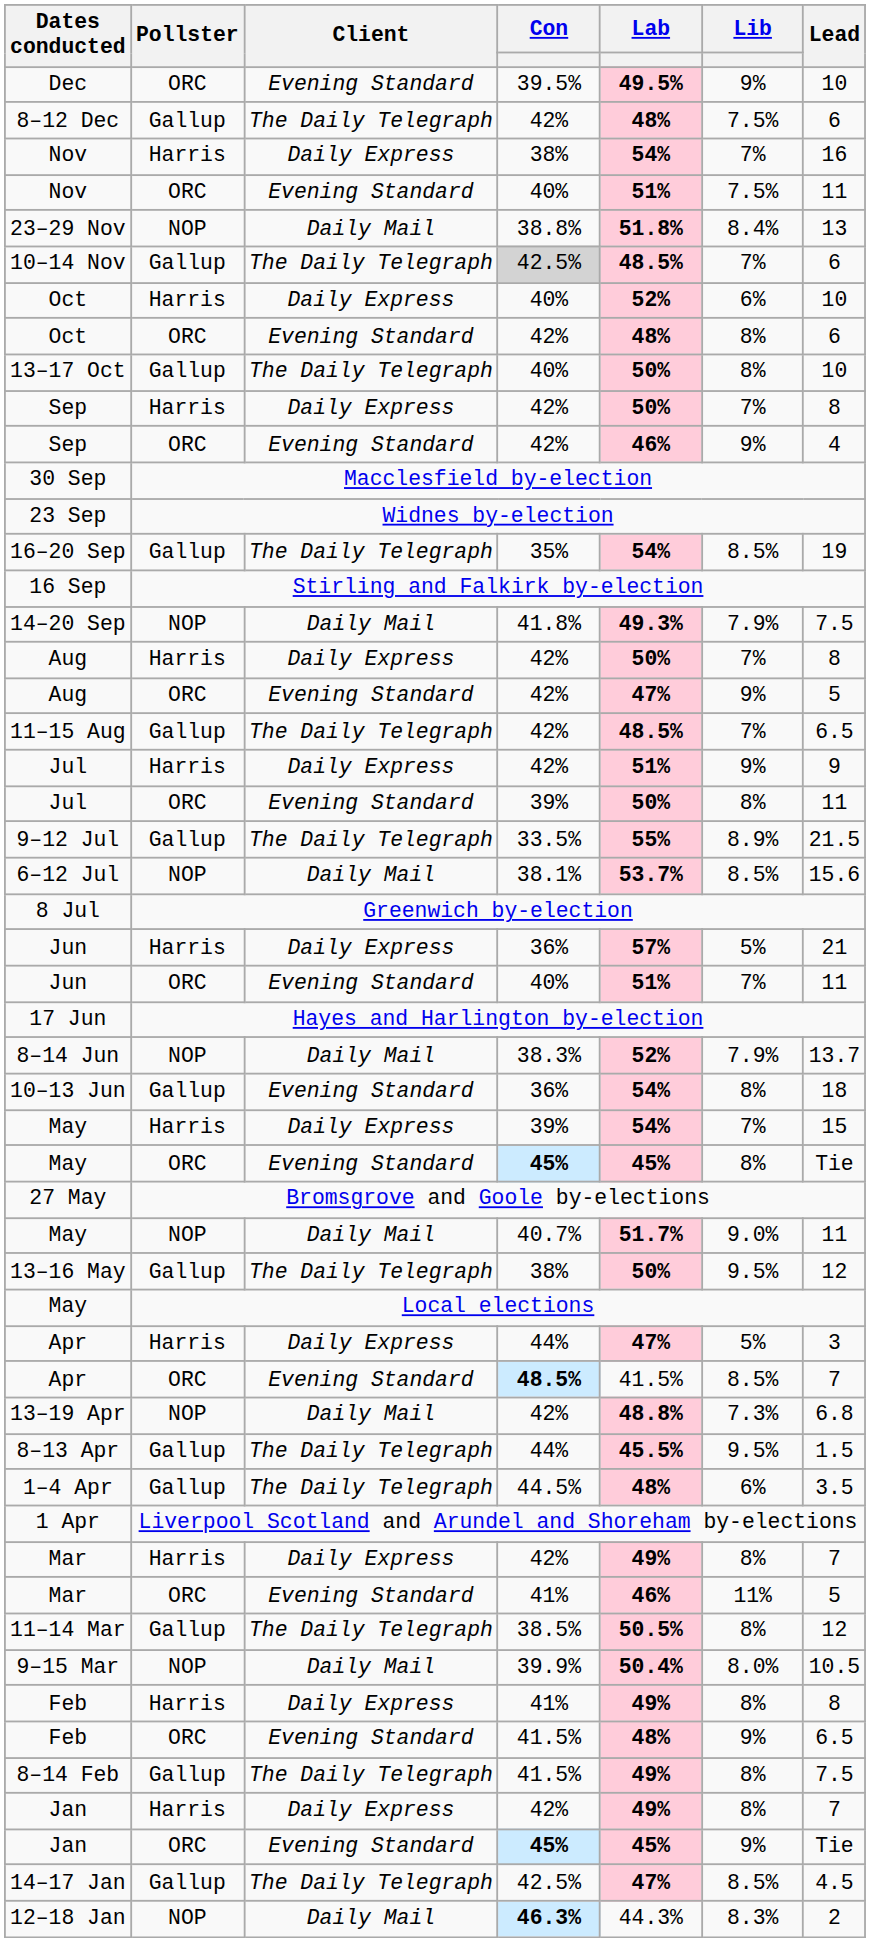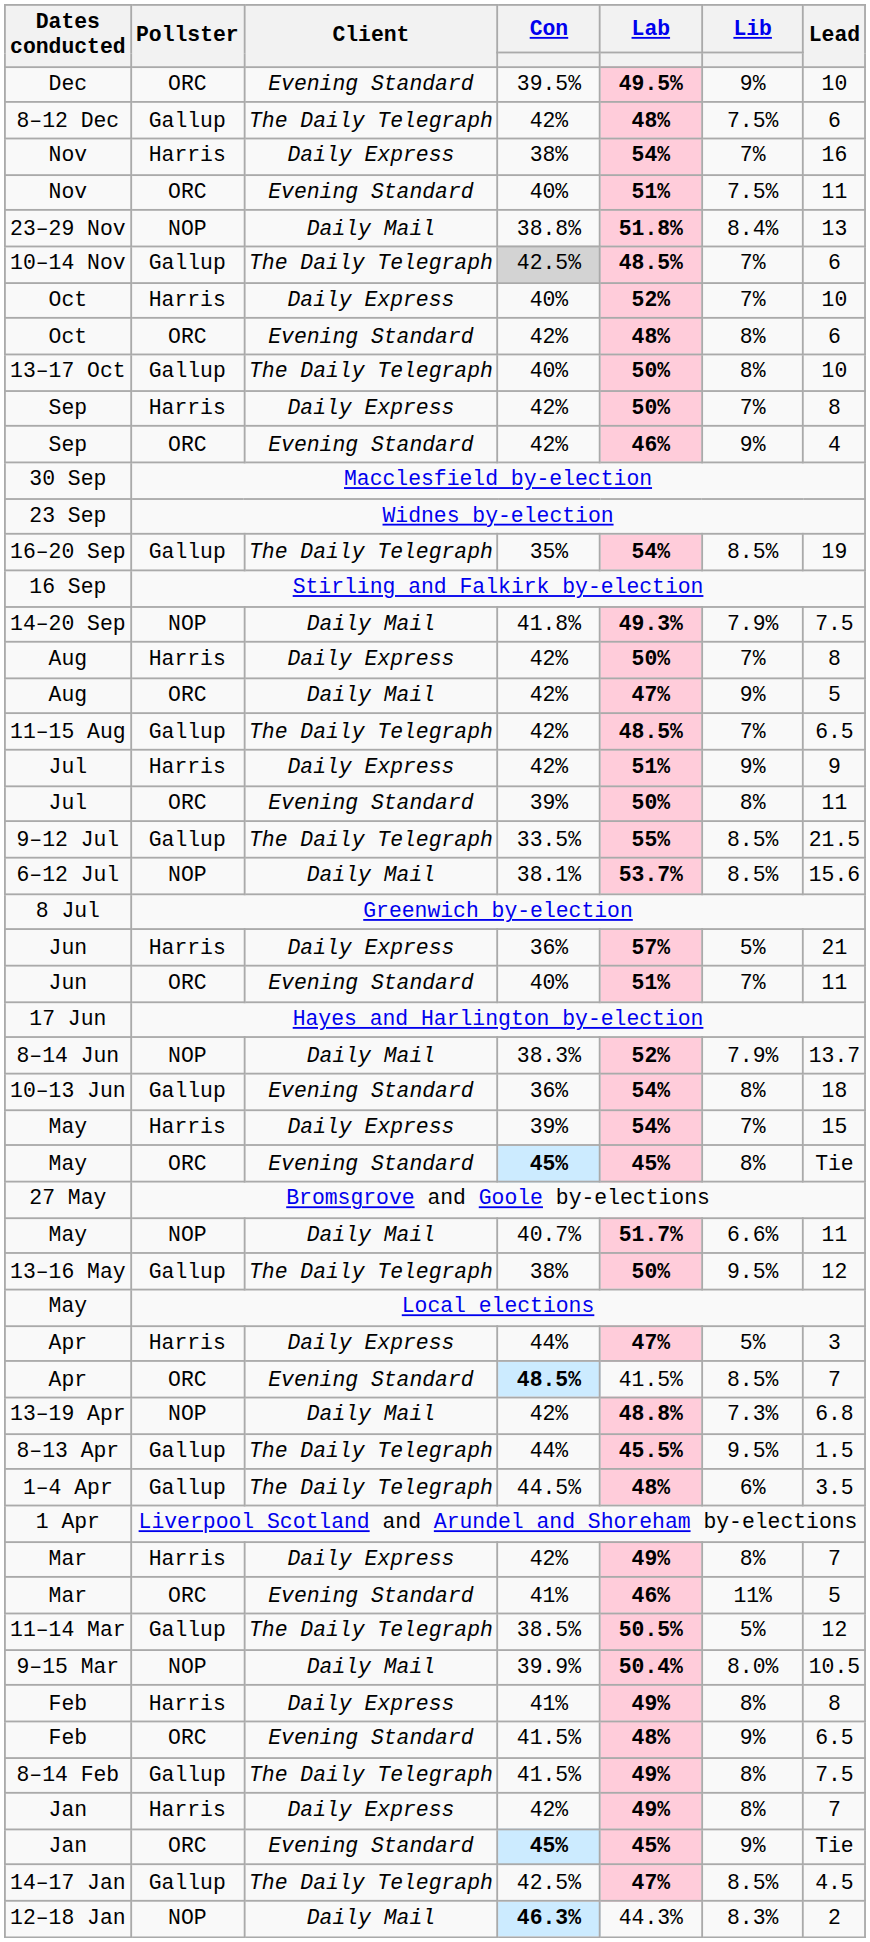(753, 300) 6% -> (753, 300) 7%
(371, 696) Evening Standard -> (371, 696) Daily Mail
(753, 840) 8.9% -> (753, 840) 8.5%
(753, 1235) 9.0% -> (753, 1235) 6.6%
(753, 1631) 8% -> (753, 1631) 5%
